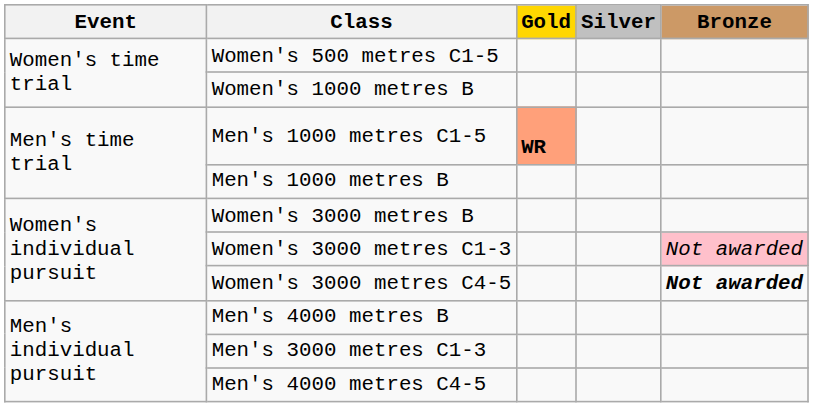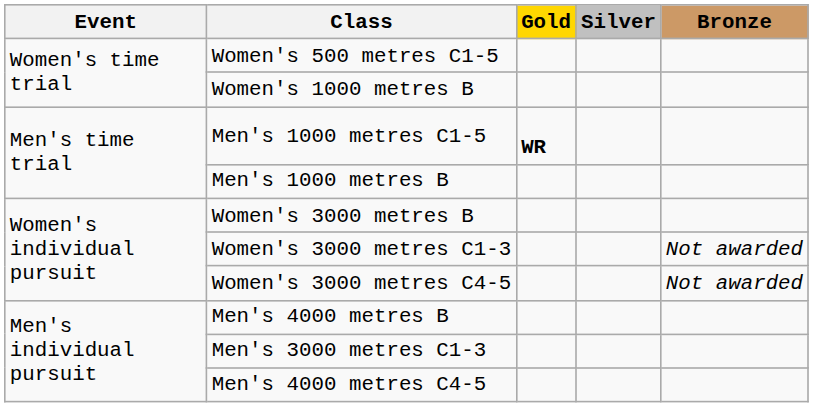(534, 147) lightsalmon background -> (534, 147) no background
(734, 249) pink background -> (734, 249) no background
(734, 283) bold -> (734, 283) normal
